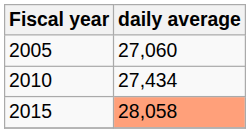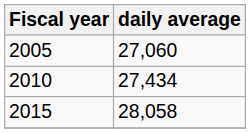(148, 111) lightsalmon background -> (148, 111) no background
